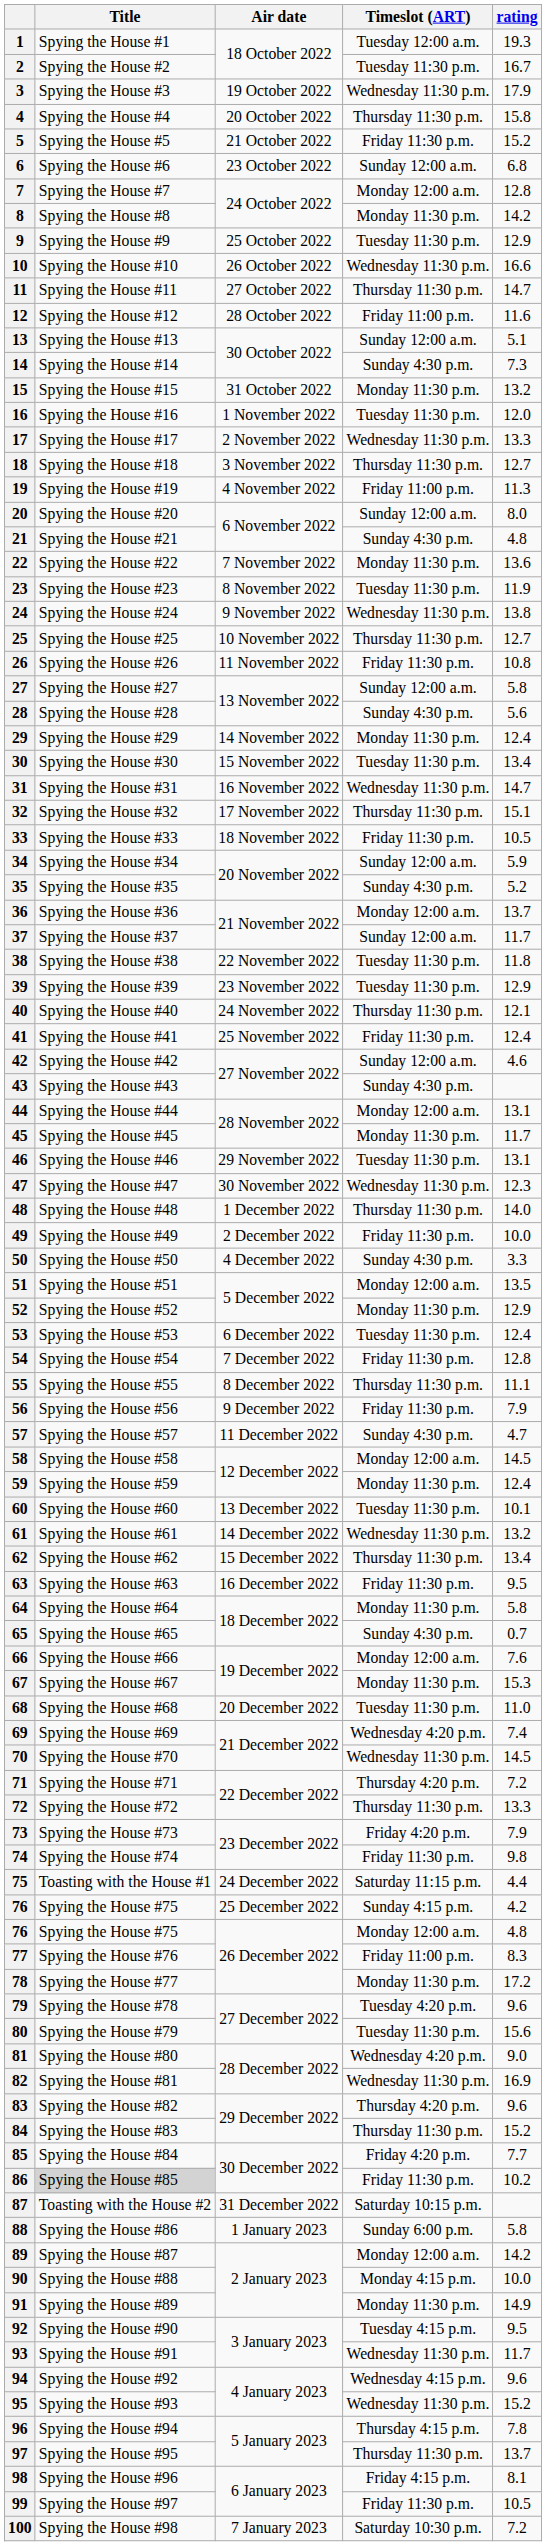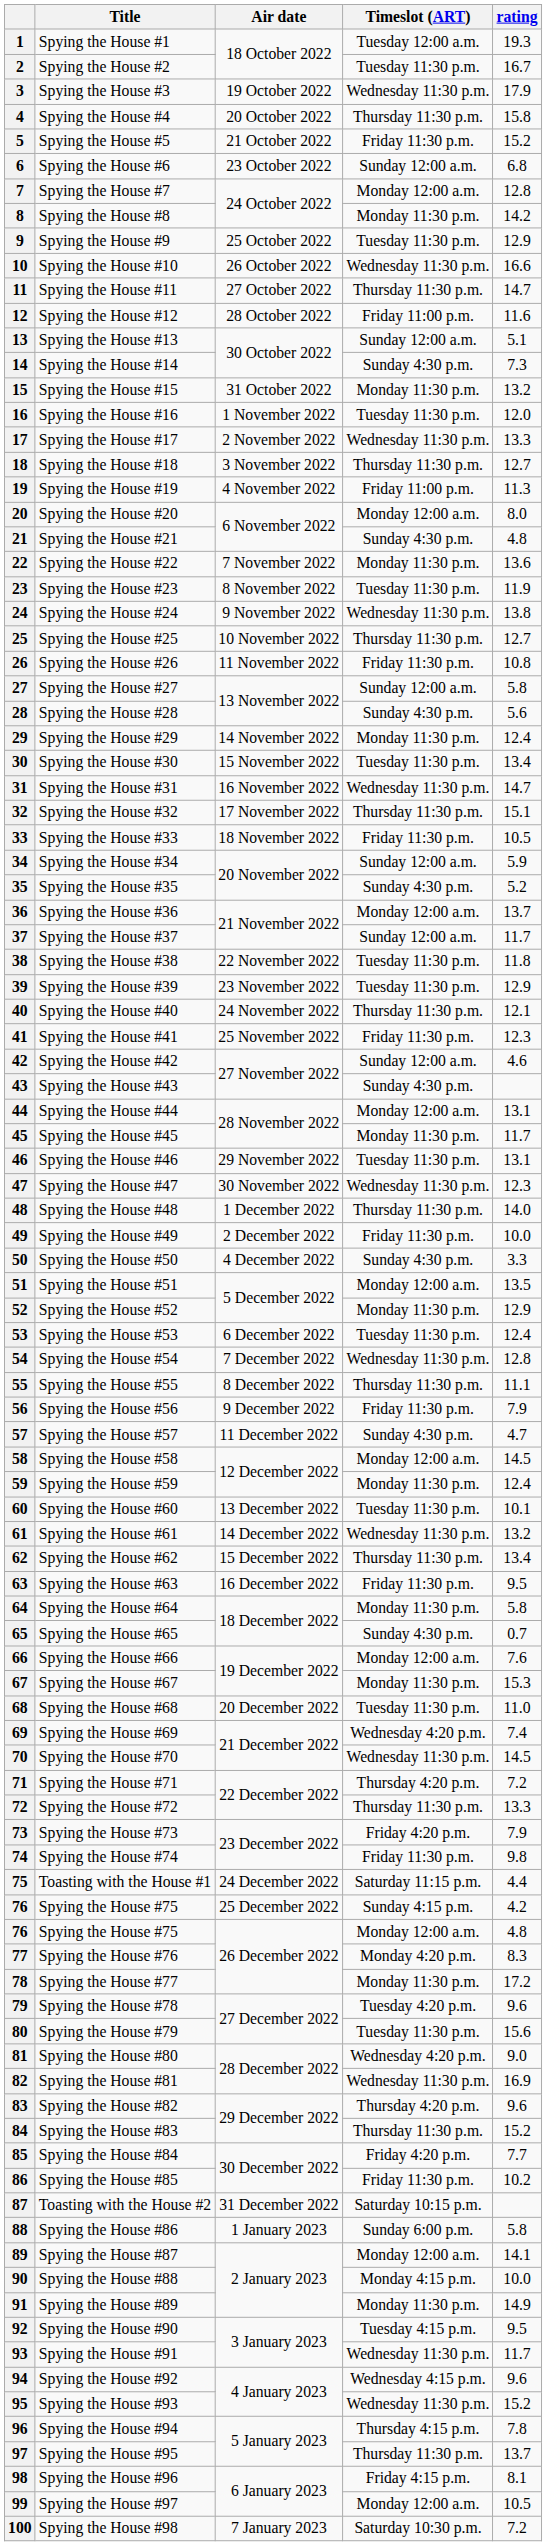(418, 514) Sunday 12:00 a.m. -> (418, 514) Monday 12:00 a.m.
(517, 1036) 12.4 -> (517, 1036) 12.3
(418, 1359) Friday 11:30 p.m. -> (418, 1359) Wednesday 11:30 p.m.
(418, 1956) Friday 11:00 p.m. -> (418, 1956) Monday 4:20 p.m.
(108, 2180) lightgrey background -> (108, 2180) no background
(517, 2255) 14.2 -> (517, 2255) 14.1
(418, 2503) Friday 11:30 p.m. -> (418, 2503) Monday 12:00 a.m.
